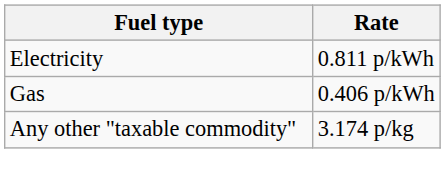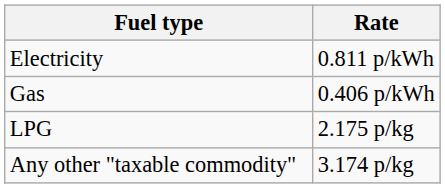+ row: (31, 129)
